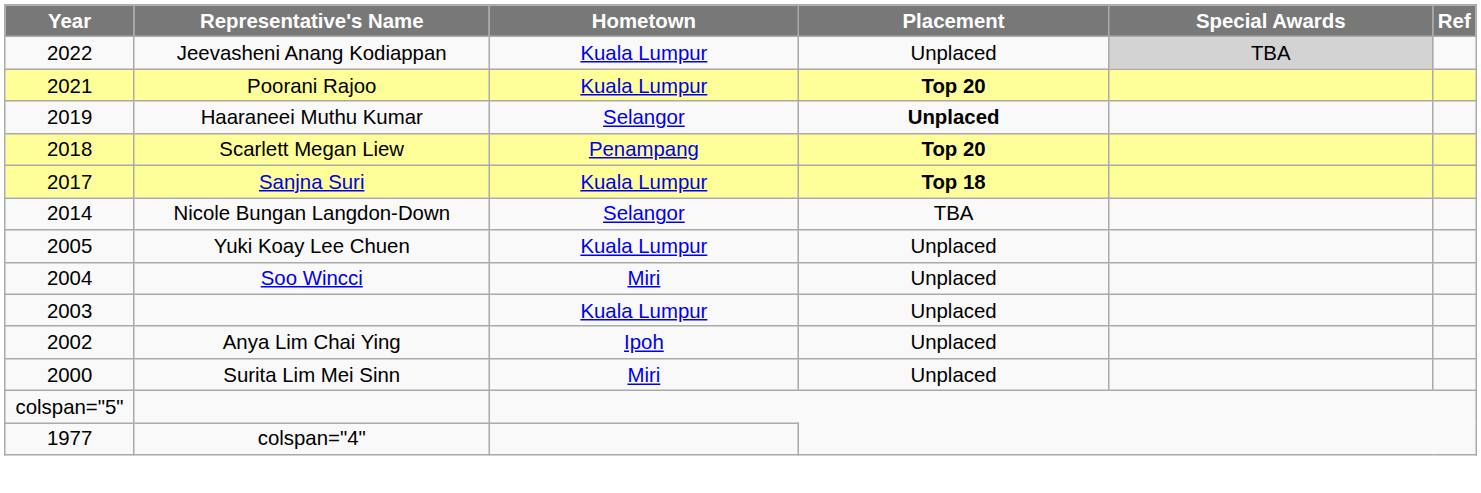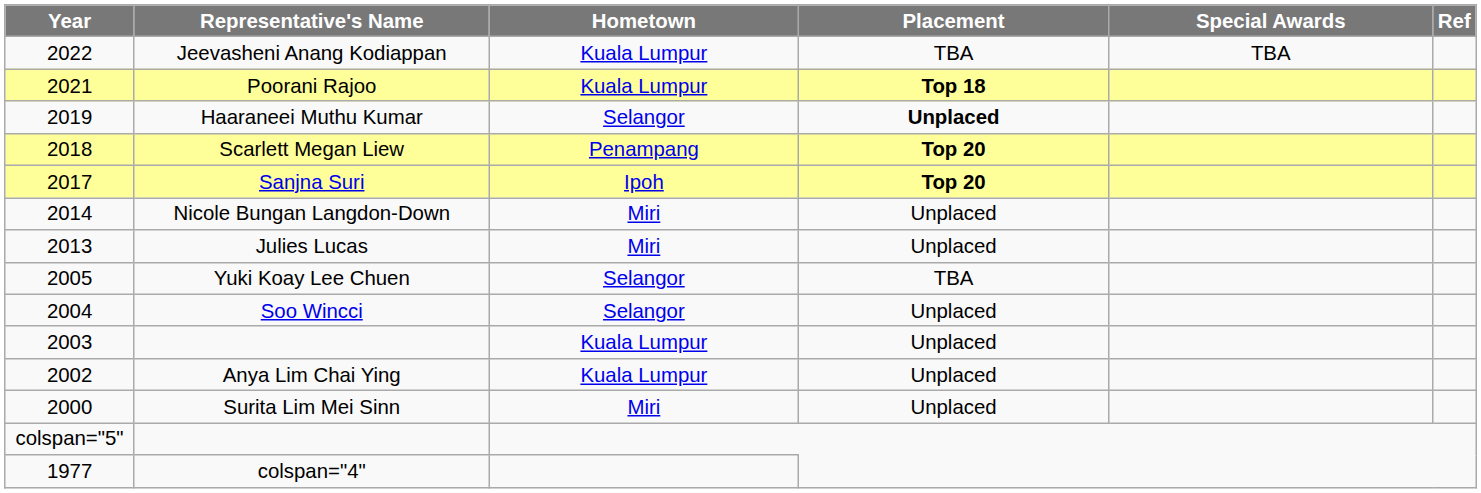(954, 53) Unplaced -> (954, 53) TBA
(1271, 53) lightgrey background -> (1271, 53) no background
(954, 85) Top 20 -> (954, 85) Top 18
(644, 181) Kuala Lumpur -> (644, 181) Ipoh
(954, 181) Top 18 -> (954, 181) Top 20
(644, 213) Selangor -> (644, 213) Miri
(954, 213) TBA -> (954, 213) Unplaced
+ row: (70, 246)
(644, 246) Kuala Lumpur -> (644, 278) Selangor
(954, 246) Unplaced -> (954, 278) TBA
(644, 278) Miri -> (644, 310) Selangor
(644, 342) Ipoh -> (644, 374) Kuala Lumpur
